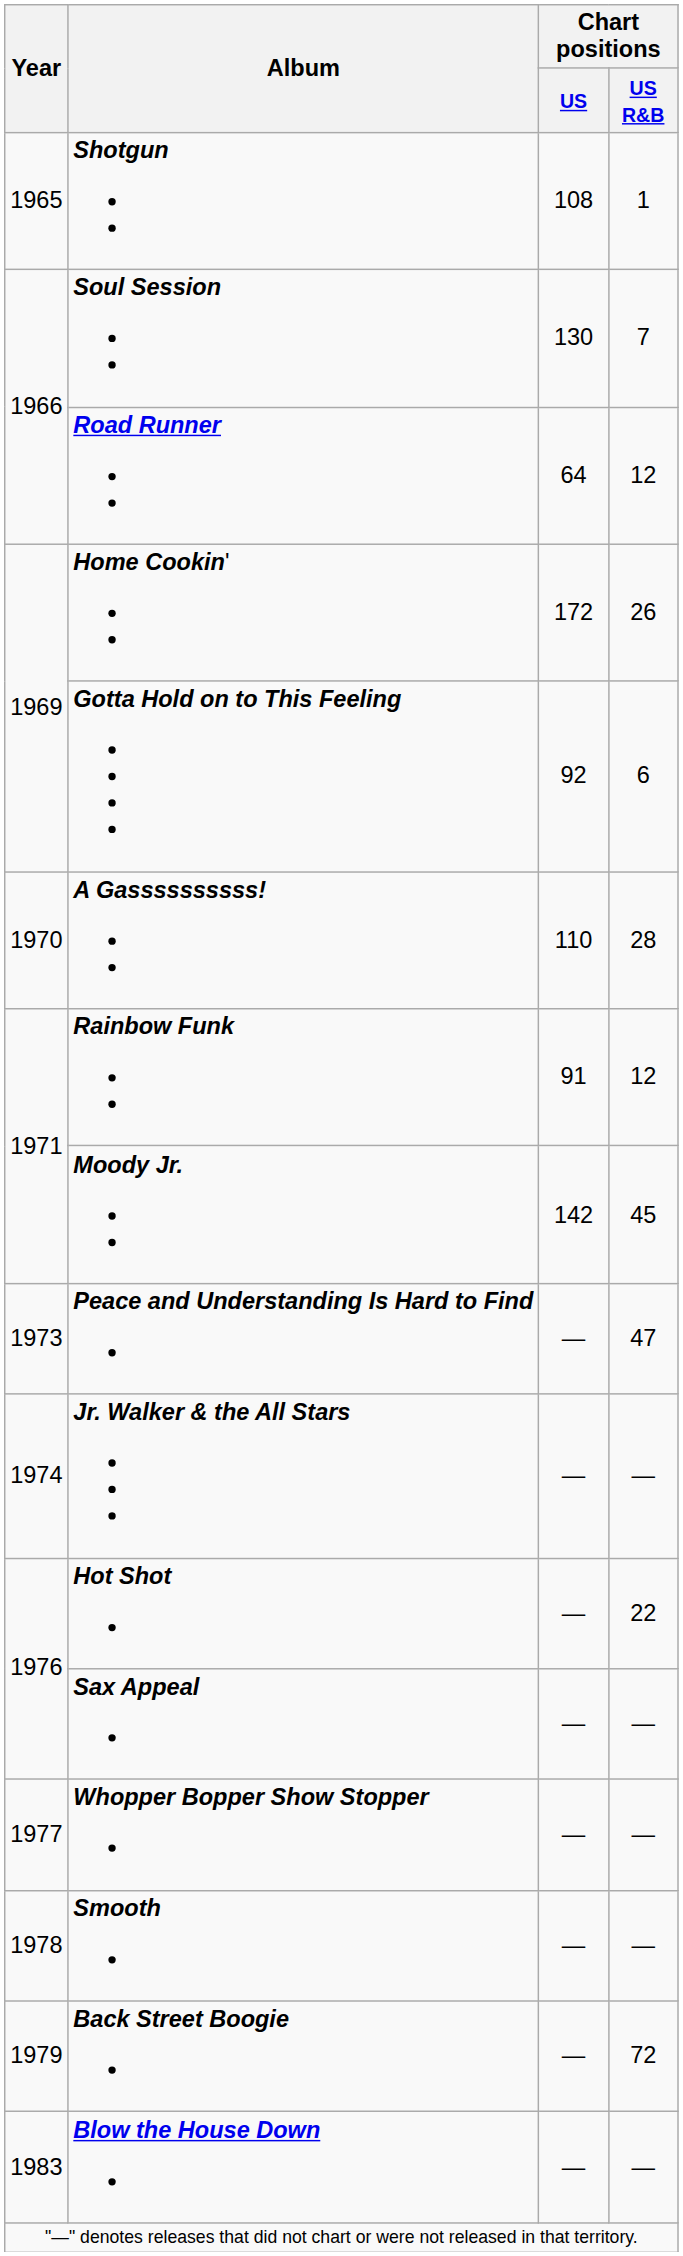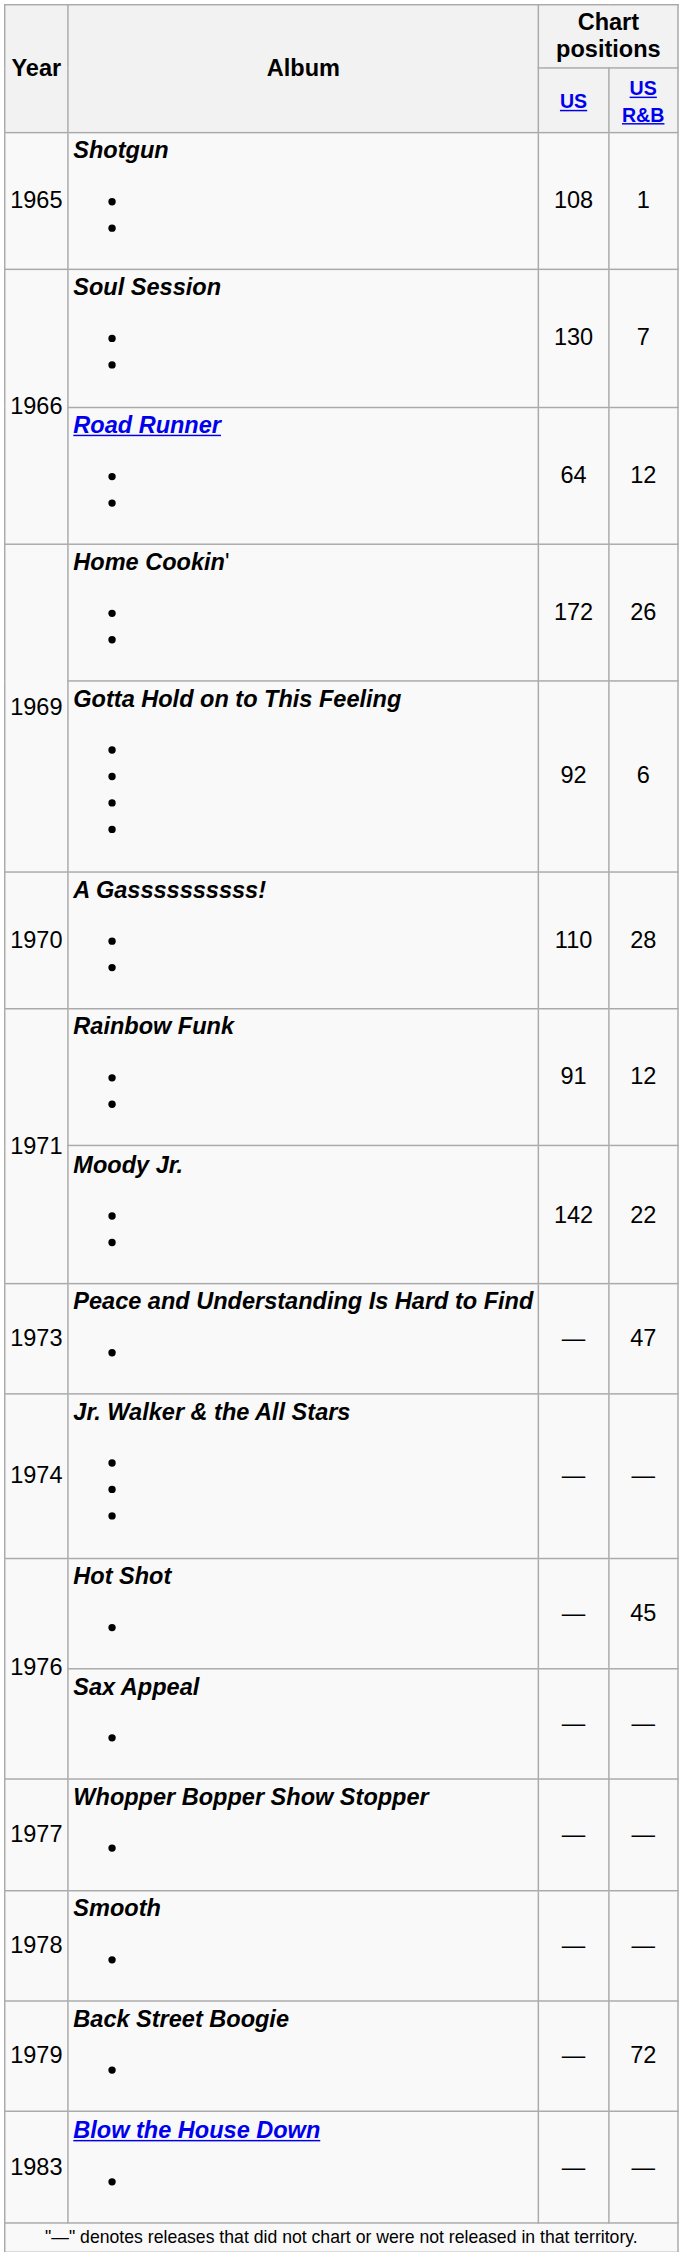(643, 1214) 45 -> (643, 1214) 22
(643, 1612) 22 -> (643, 1612) 45
